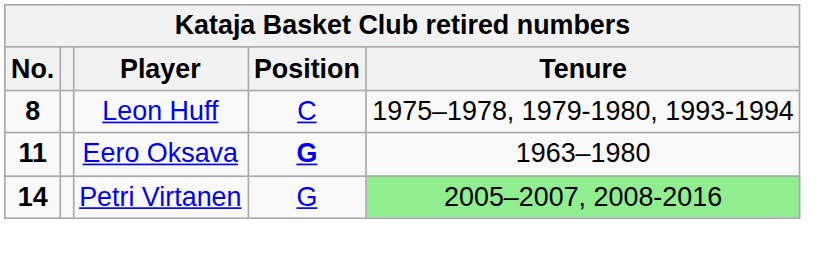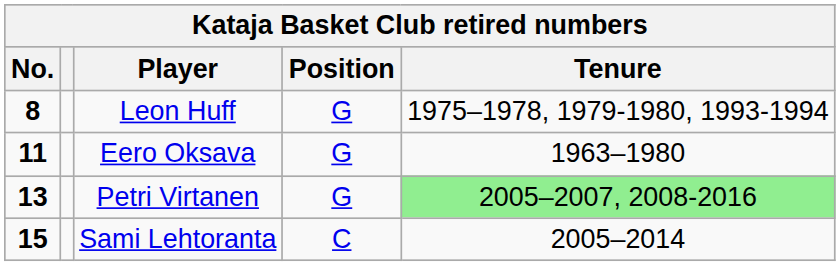(307, 111) C -> (342, 111) G
(307, 153) bold -> (342, 153) normal
(33, 196) 14 -> (33, 196) 13
+ row: (178, 238)
